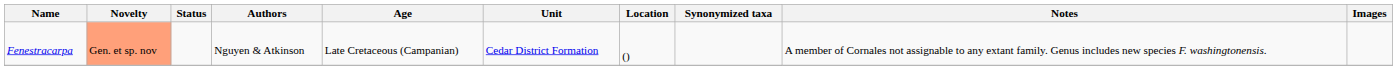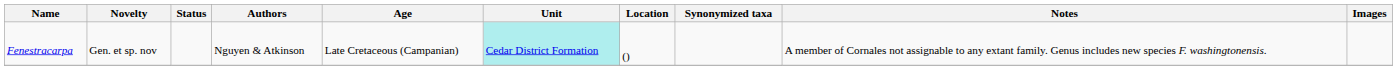(123, 50) lightsalmon background -> (123, 50) no background
(542, 50) no background -> (542, 50) paleturquoise background
